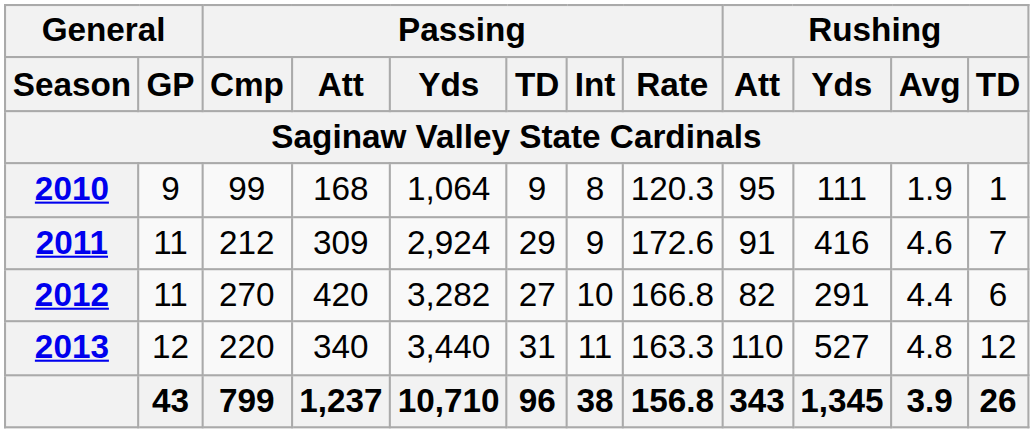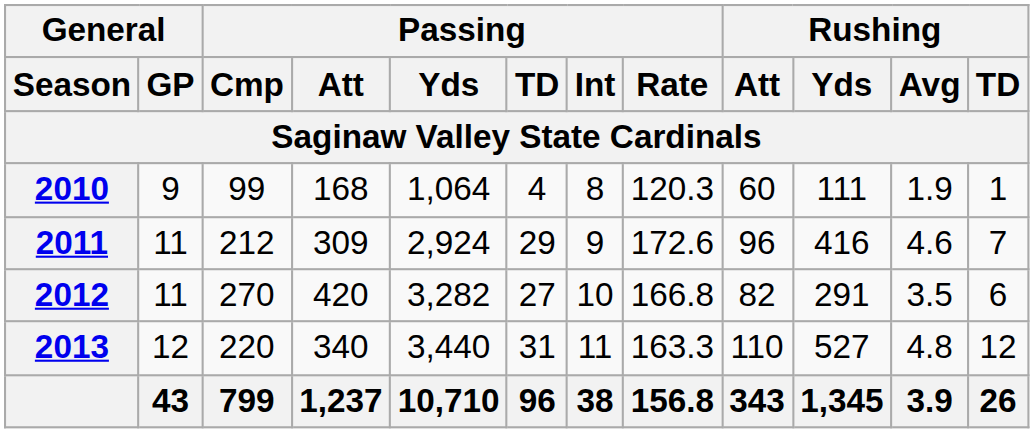(537, 189) 9 -> (537, 189) 4
(757, 189) 95 -> (757, 189) 60
(757, 242) 91 -> (757, 242) 96
(930, 294) 4.4 -> (930, 294) 3.5
